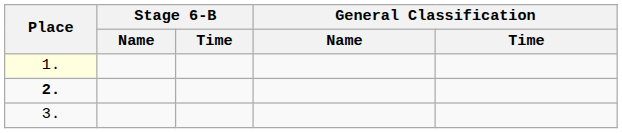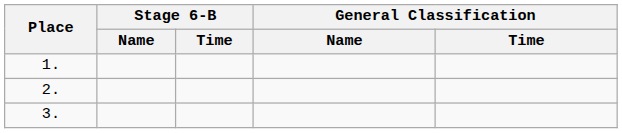(51, 66) lightyellow background -> (51, 66) no background
(51, 91) bold -> (51, 91) normal
